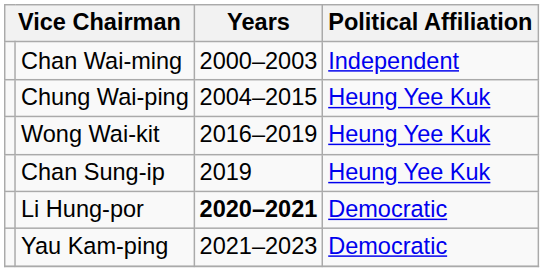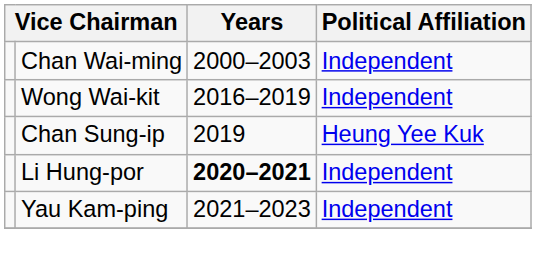- row: (105, 97)
(409, 135) Heung Yee Kuk -> (387, 97) Independent
(388, 209) Democratic -> (387, 172) Independent
(388, 246) Democratic -> (387, 209) Independent
